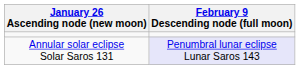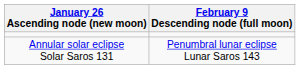(222, 50) lavender background -> (222, 50) no background
